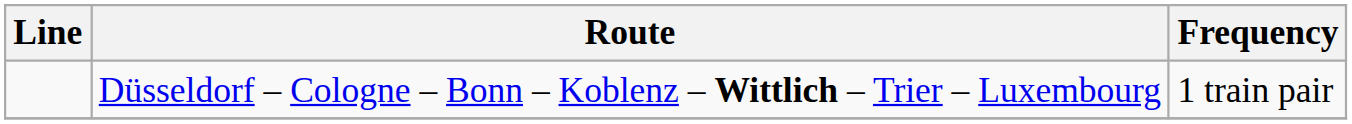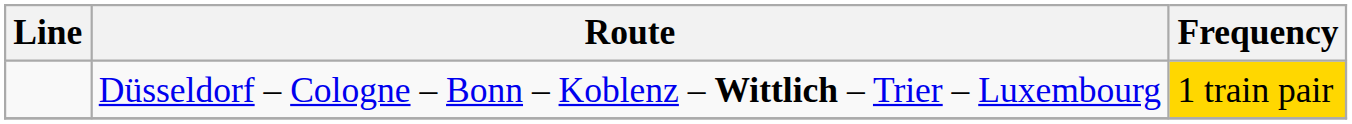(1255, 88) no background -> (1255, 88) gold background
